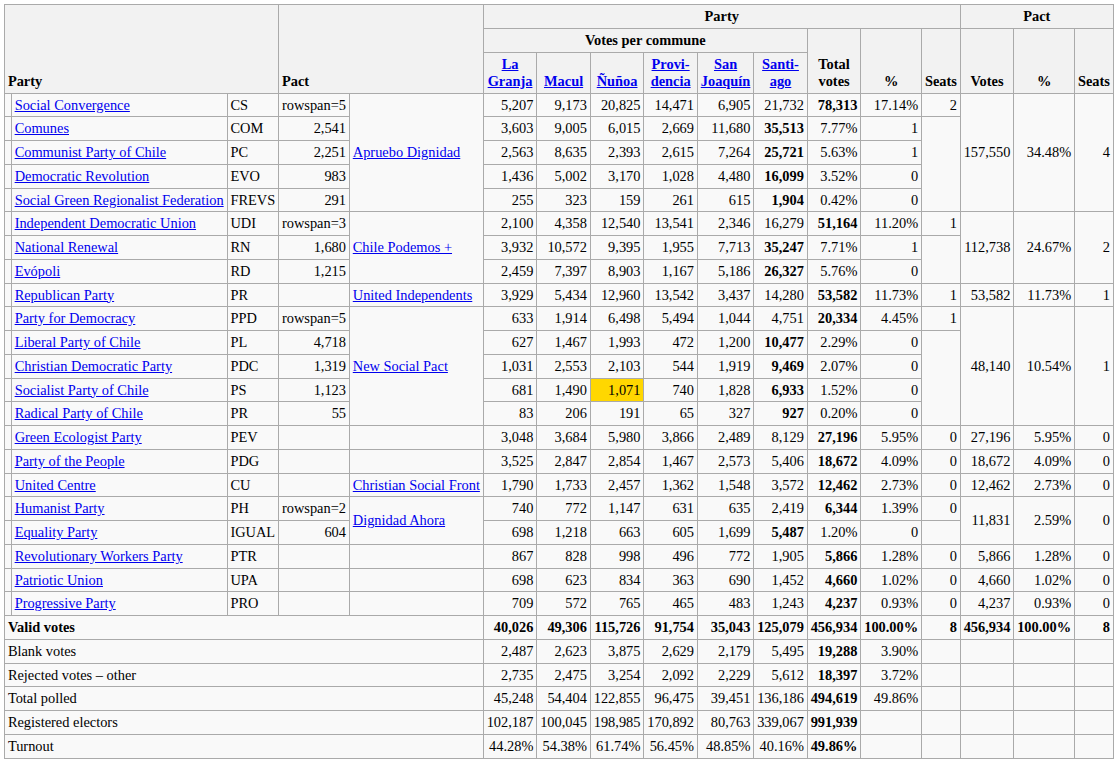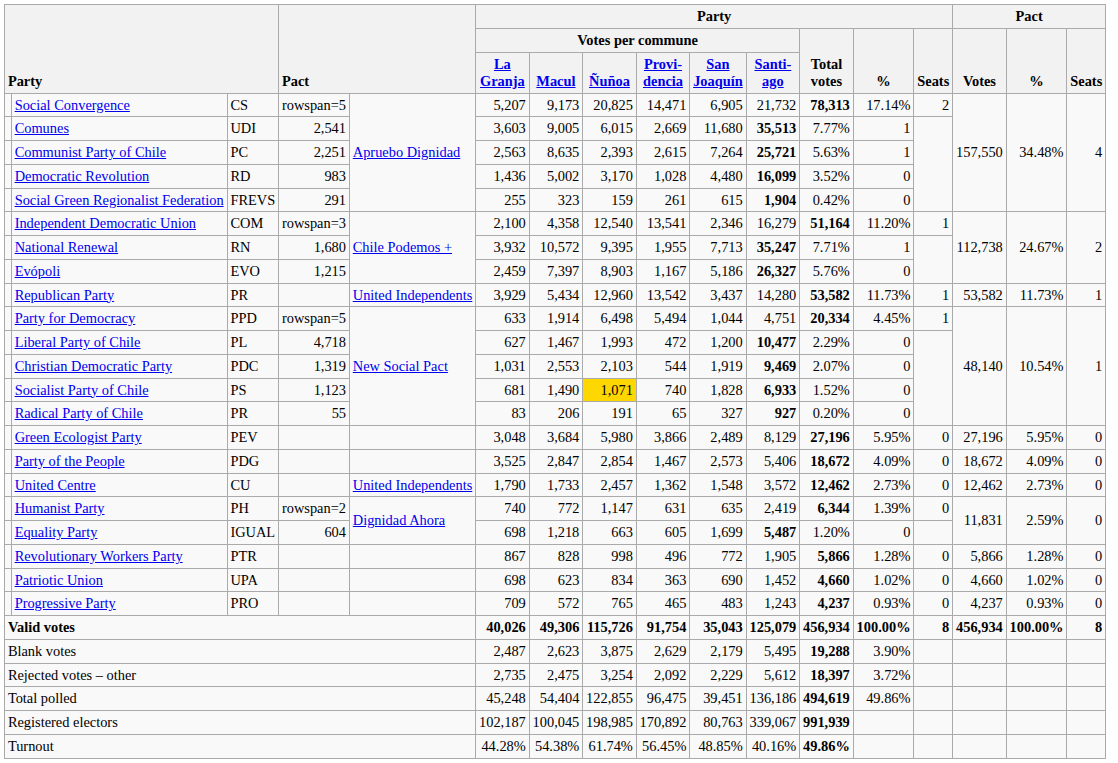(247, 128) COM -> (243, 128) UDI
(245, 176) EVO -> (240, 176) RD
(243, 223) UDI -> (247, 223) COM
(240, 271) RD -> (245, 271) EVO
(416, 485) Christian Social Front -> (413, 485) United Independents
